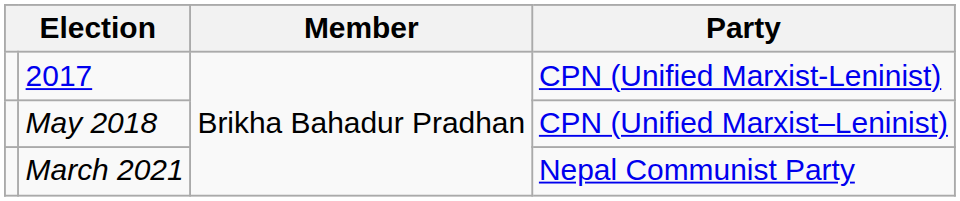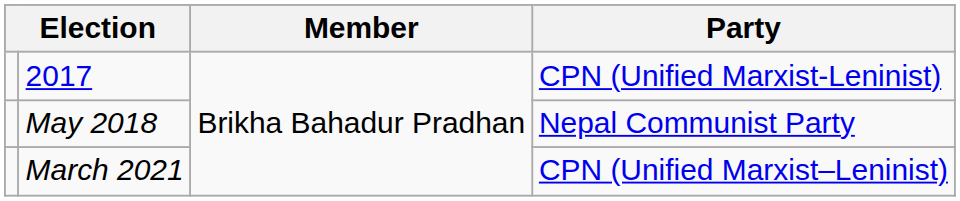(743, 123) CPN (Unified Marxist–Leninist) -> (697, 123) Nepal Communist Party
(697, 170) Nepal Communist Party -> (743, 170) CPN (Unified Marxist–Leninist)
